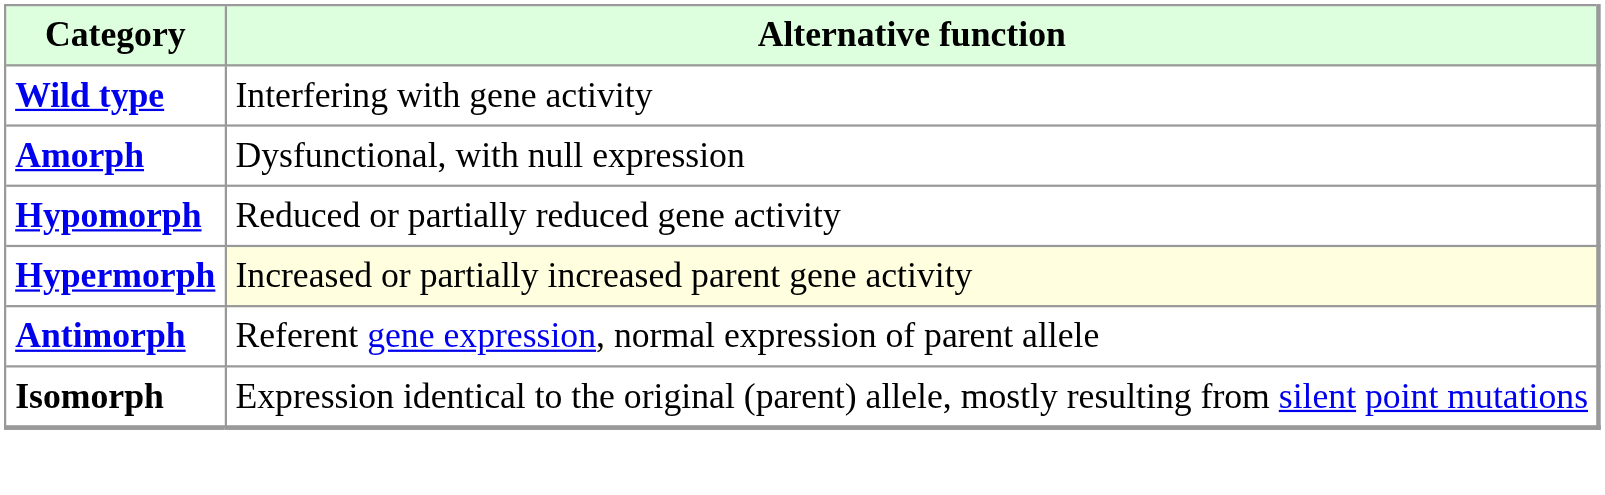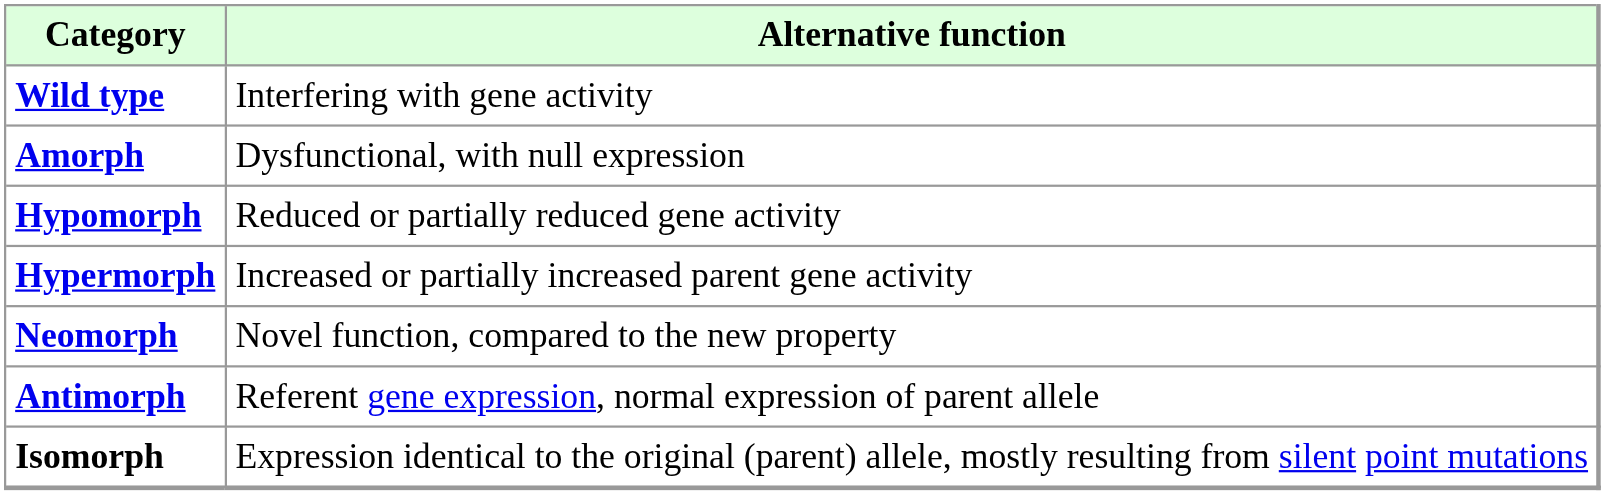(604, 275) lightyellow background -> (604, 275) no background
+ row: (96, 335)
